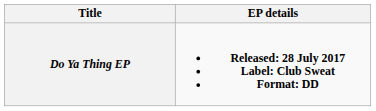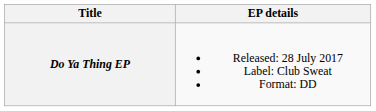(273, 71) bold -> (273, 71) normal
